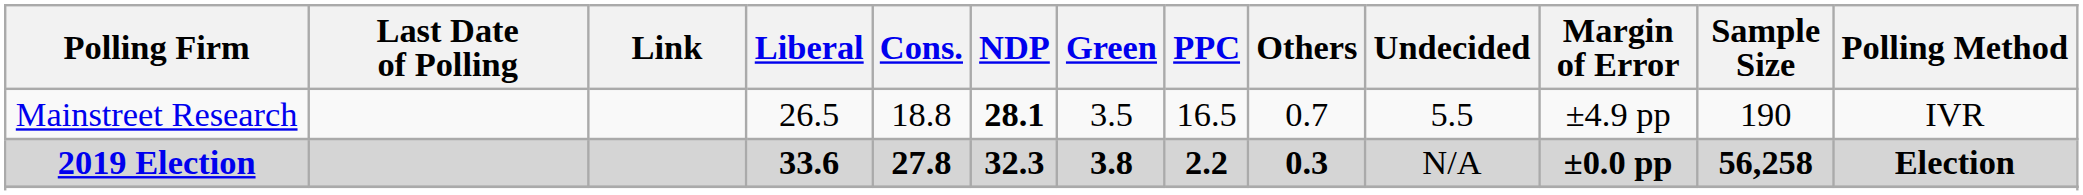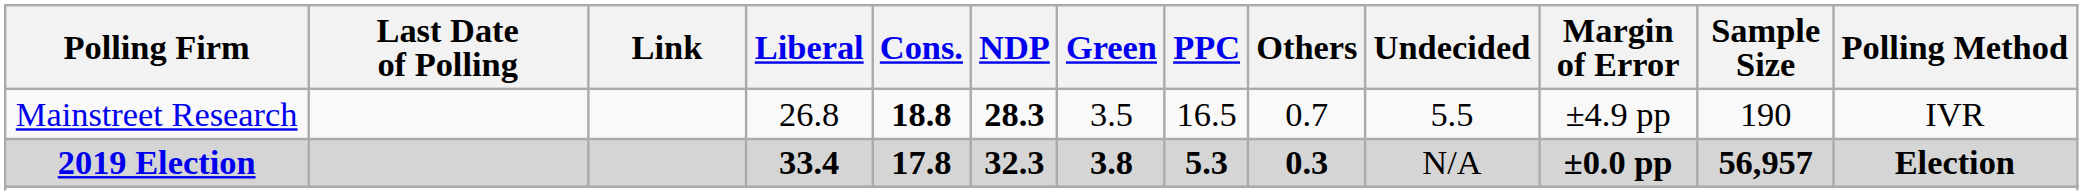(809, 113) 26.5 -> (809, 113) 26.8
(921, 113) normal -> (921, 113) bold
(1014, 113) 28.1 -> (1014, 113) 28.3
(809, 163) 33.6 -> (809, 163) 33.4
(921, 163) 27.8 -> (921, 163) 17.8
(1207, 163) 2.2 -> (1207, 163) 5.3
(1766, 163) 56,258 -> (1766, 163) 56,957
